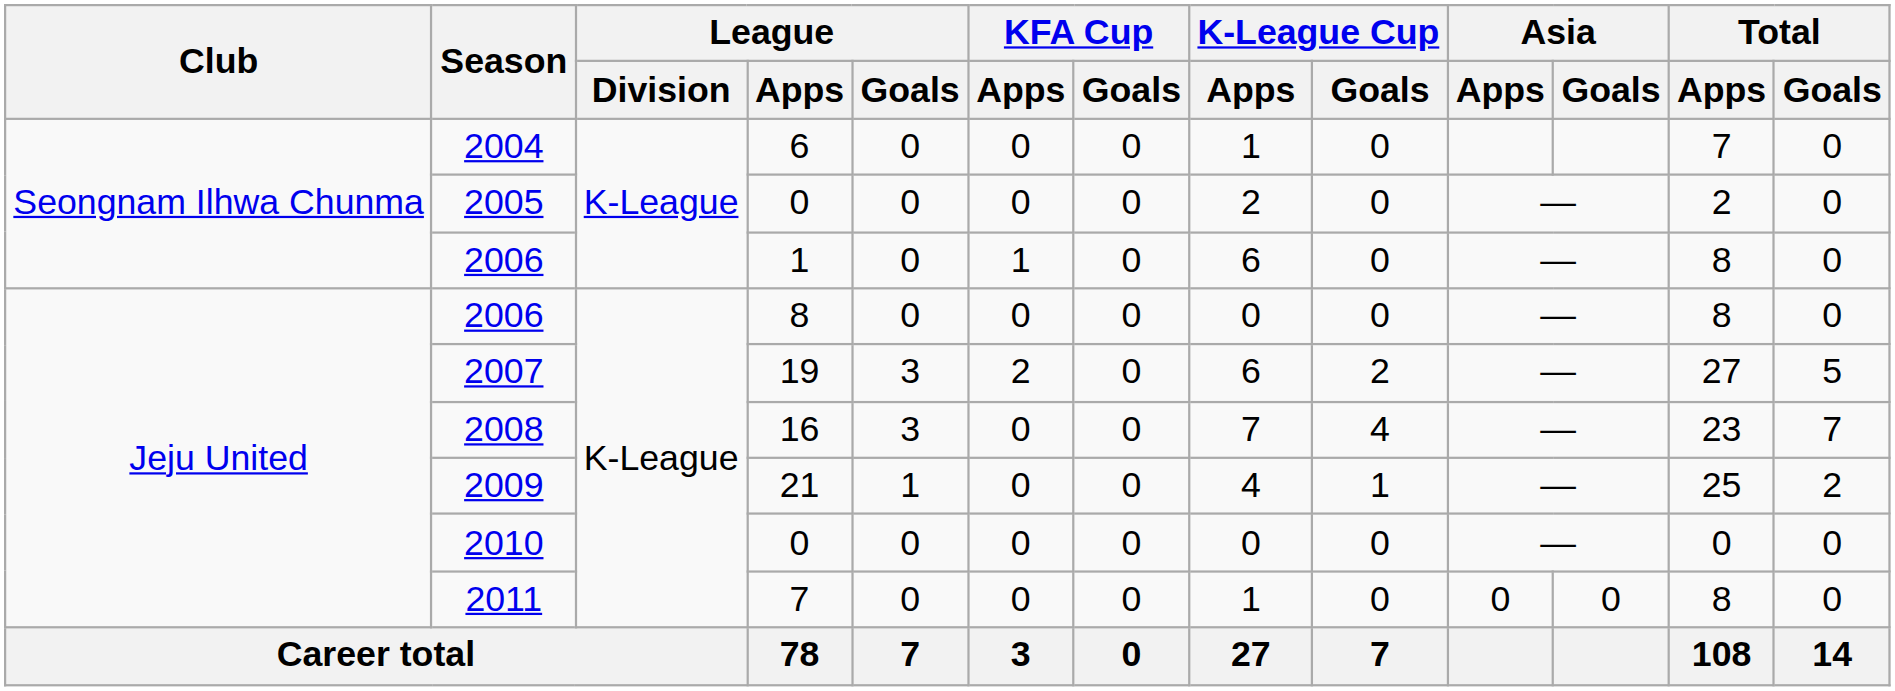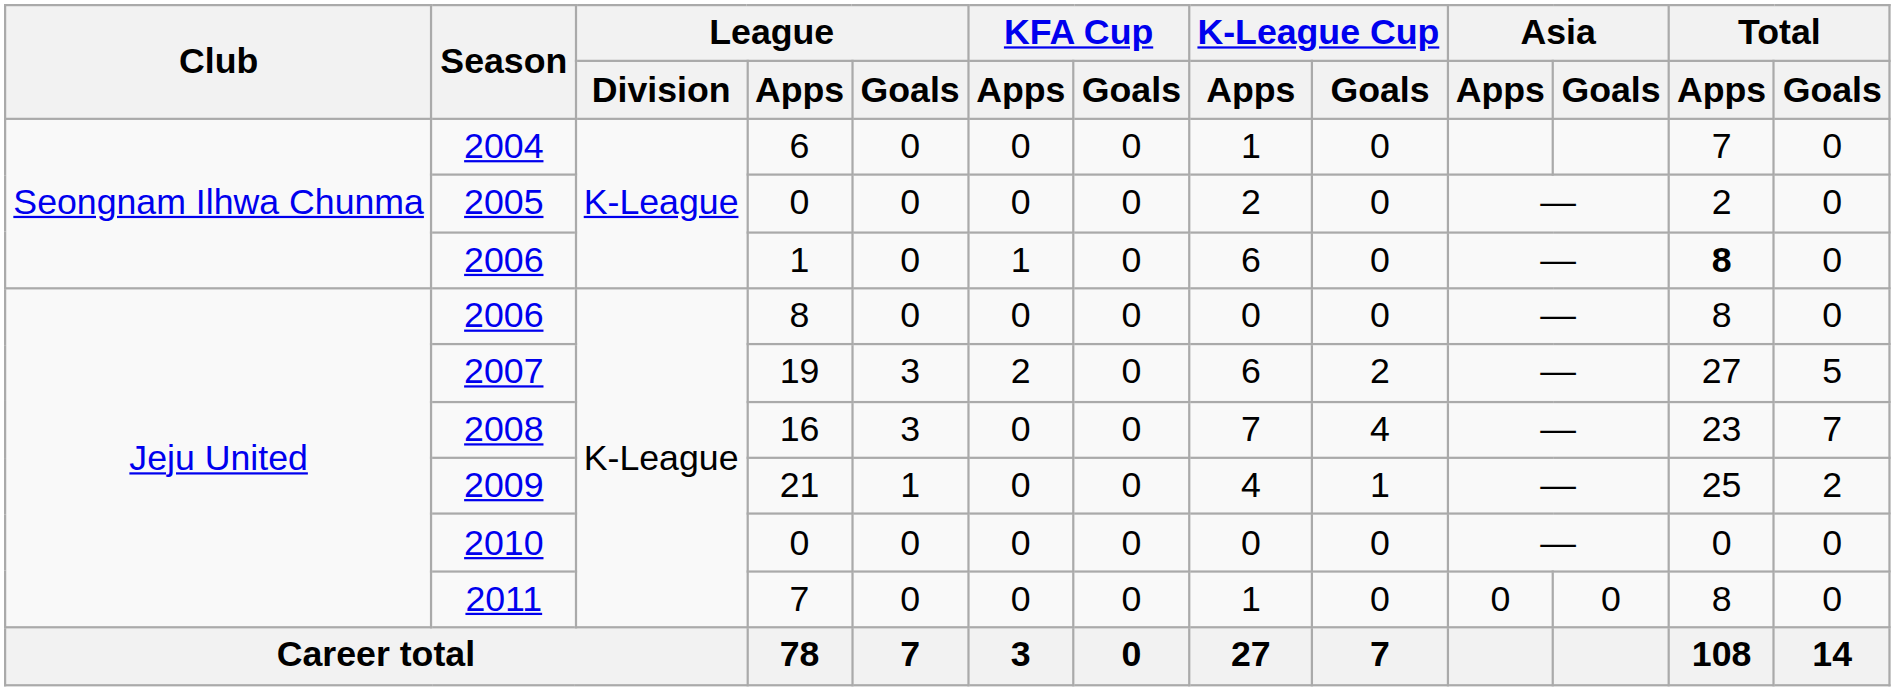(1722, 259) normal -> (1722, 259) bold
